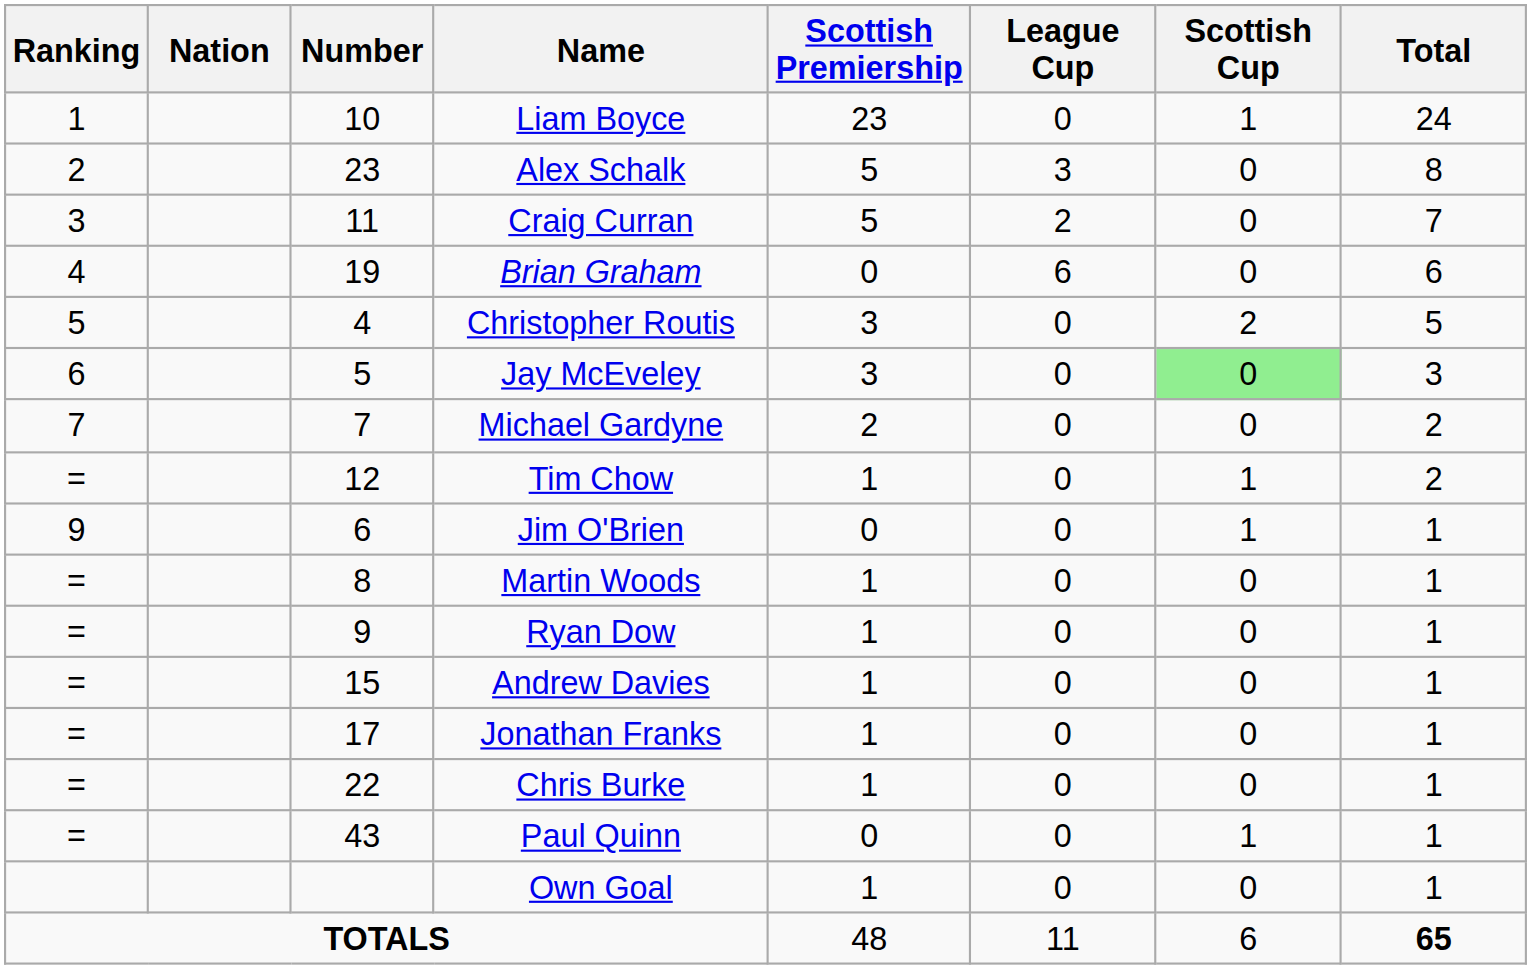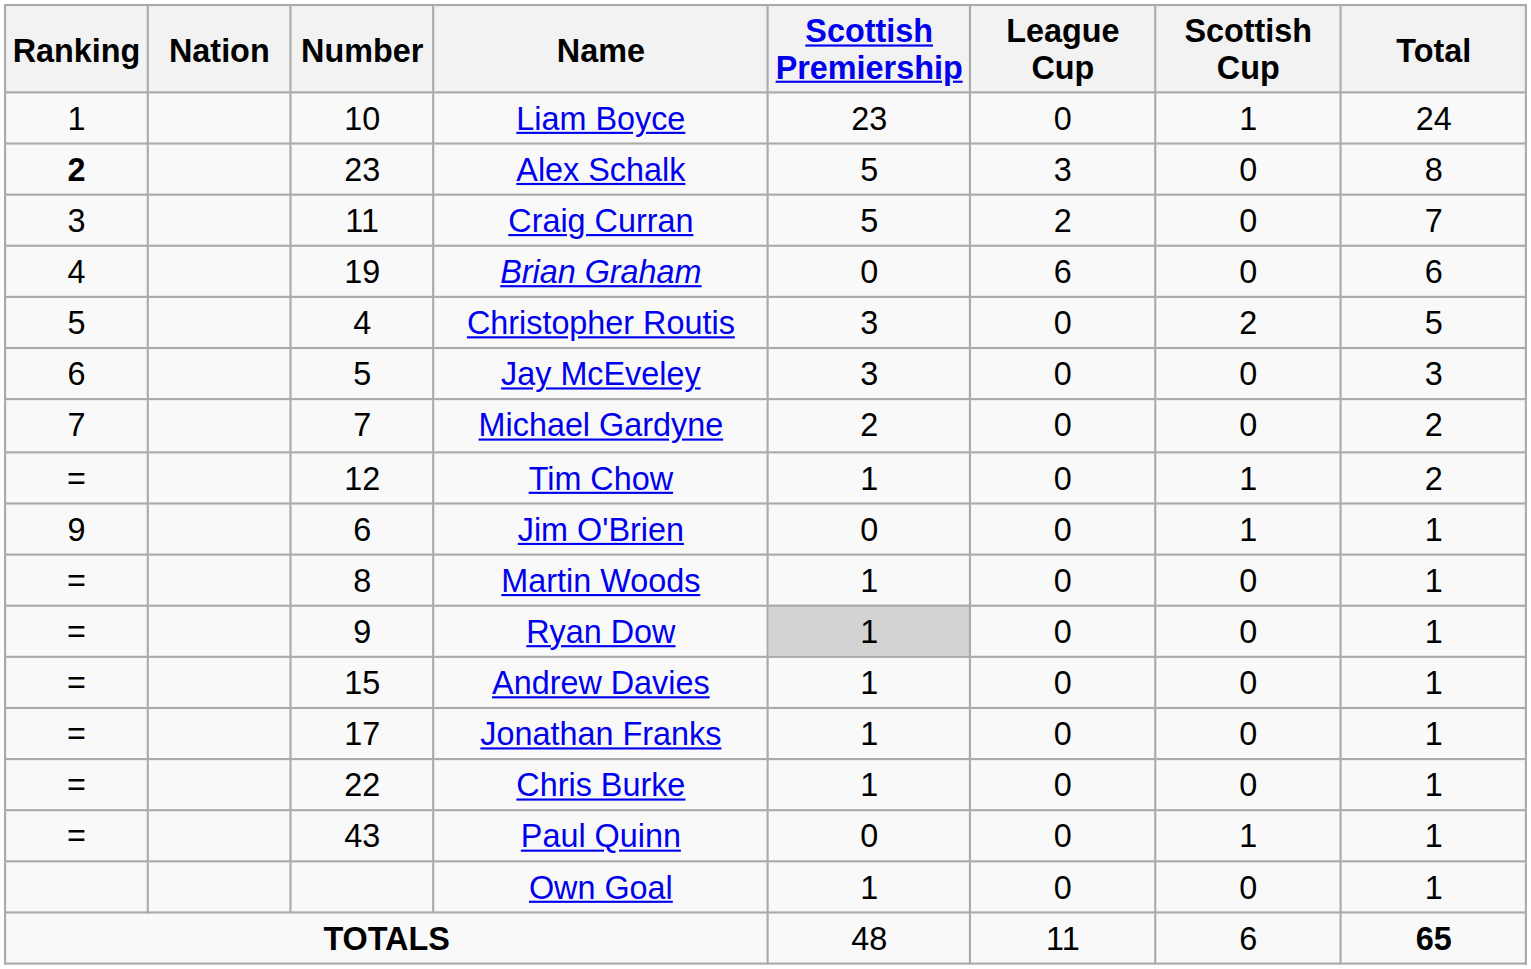(76, 170) normal -> (76, 170) bold
(1248, 375) lightgreen background -> (1248, 375) no background
(869, 631) no background -> (869, 631) lightgrey background
